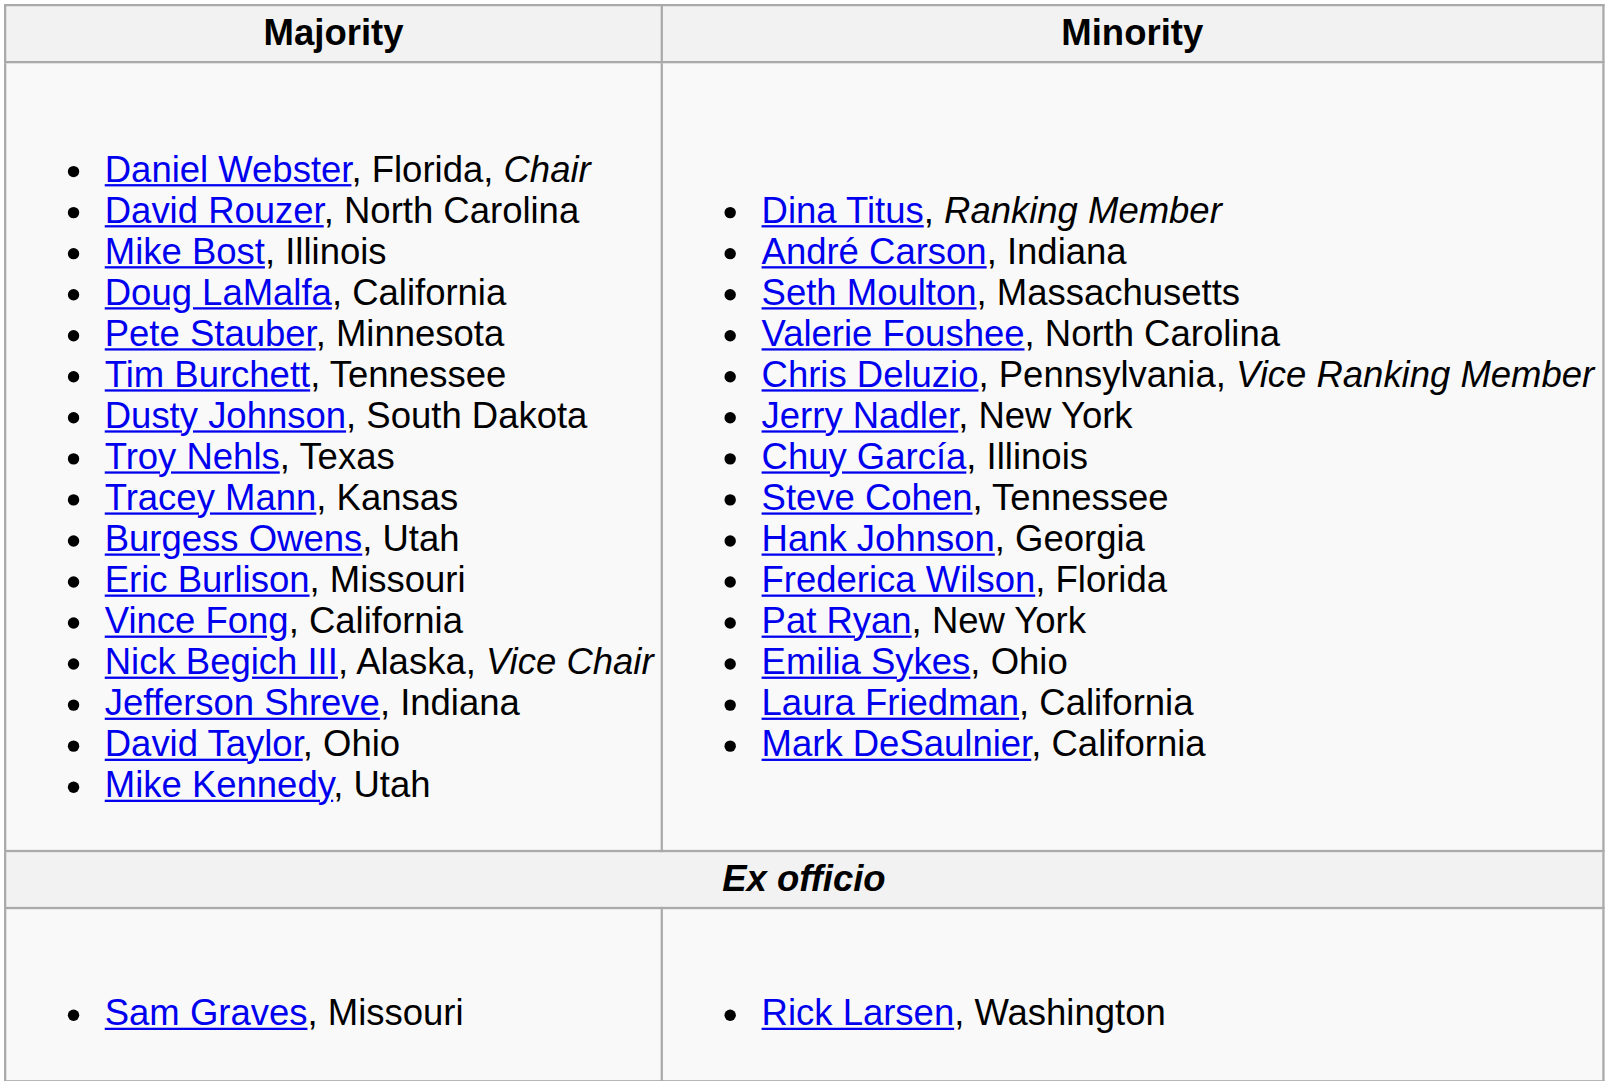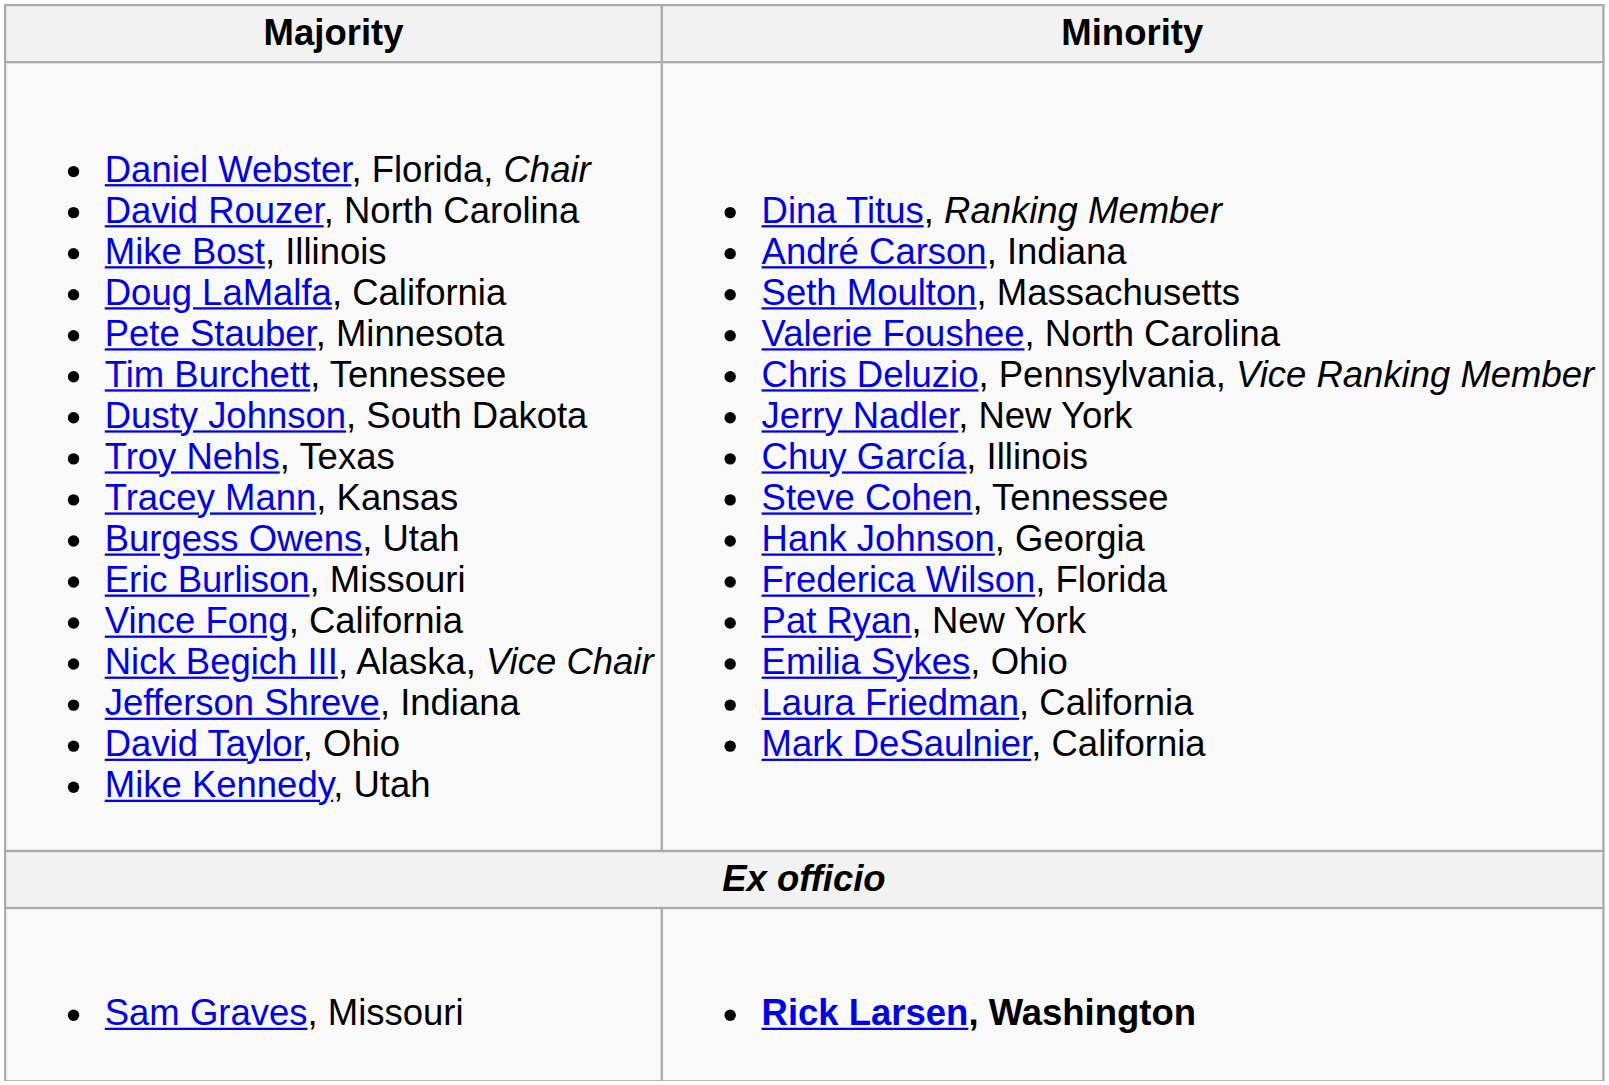(1132, 1015) normal -> (1132, 1015) bold
